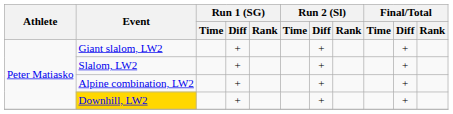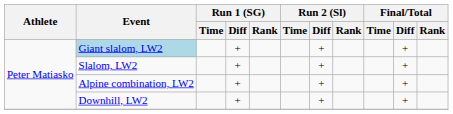(121, 48) no background -> (121, 48) lightblue background
(113, 100) gold background -> (113, 100) no background
